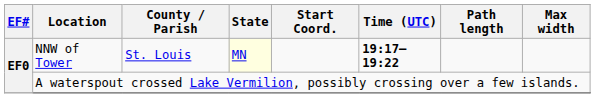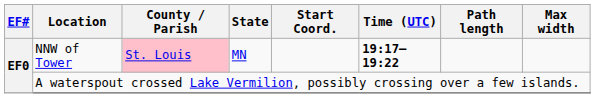(158, 55) no background -> (158, 55) pink background
(239, 55) lightyellow background -> (239, 55) no background
